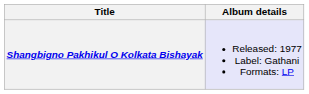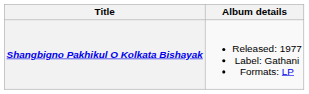(255, 60) lavender background -> (255, 60) no background
